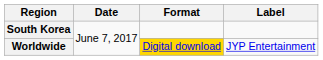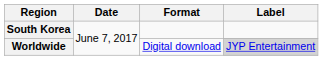(182, 47) gold background -> (182, 47) no background
(271, 47) no background -> (271, 47) lightgrey background
